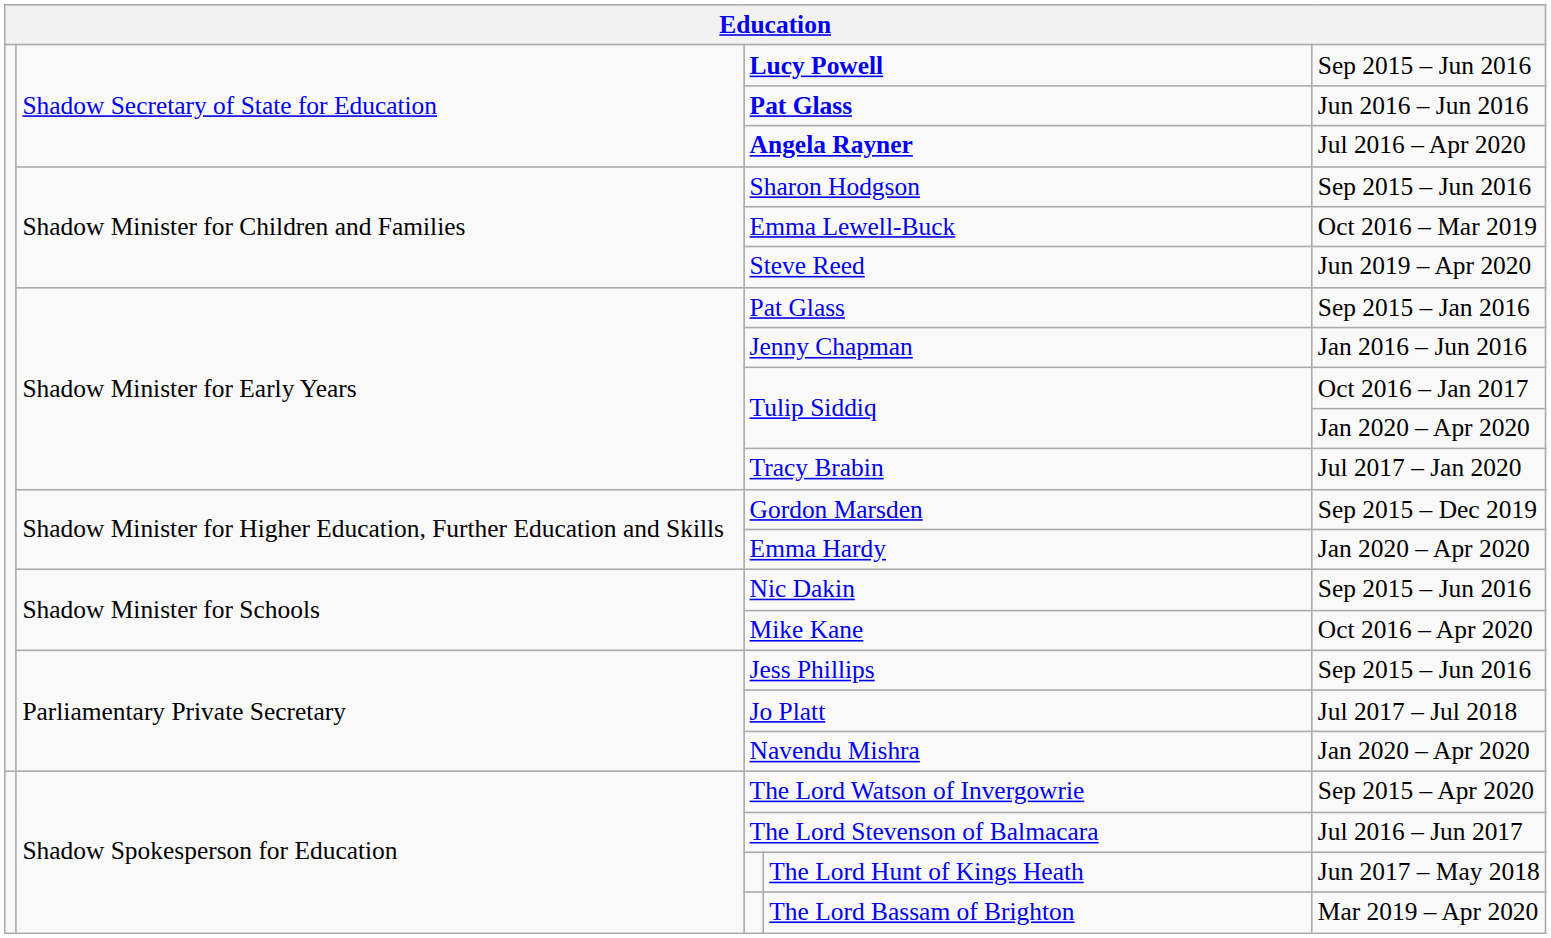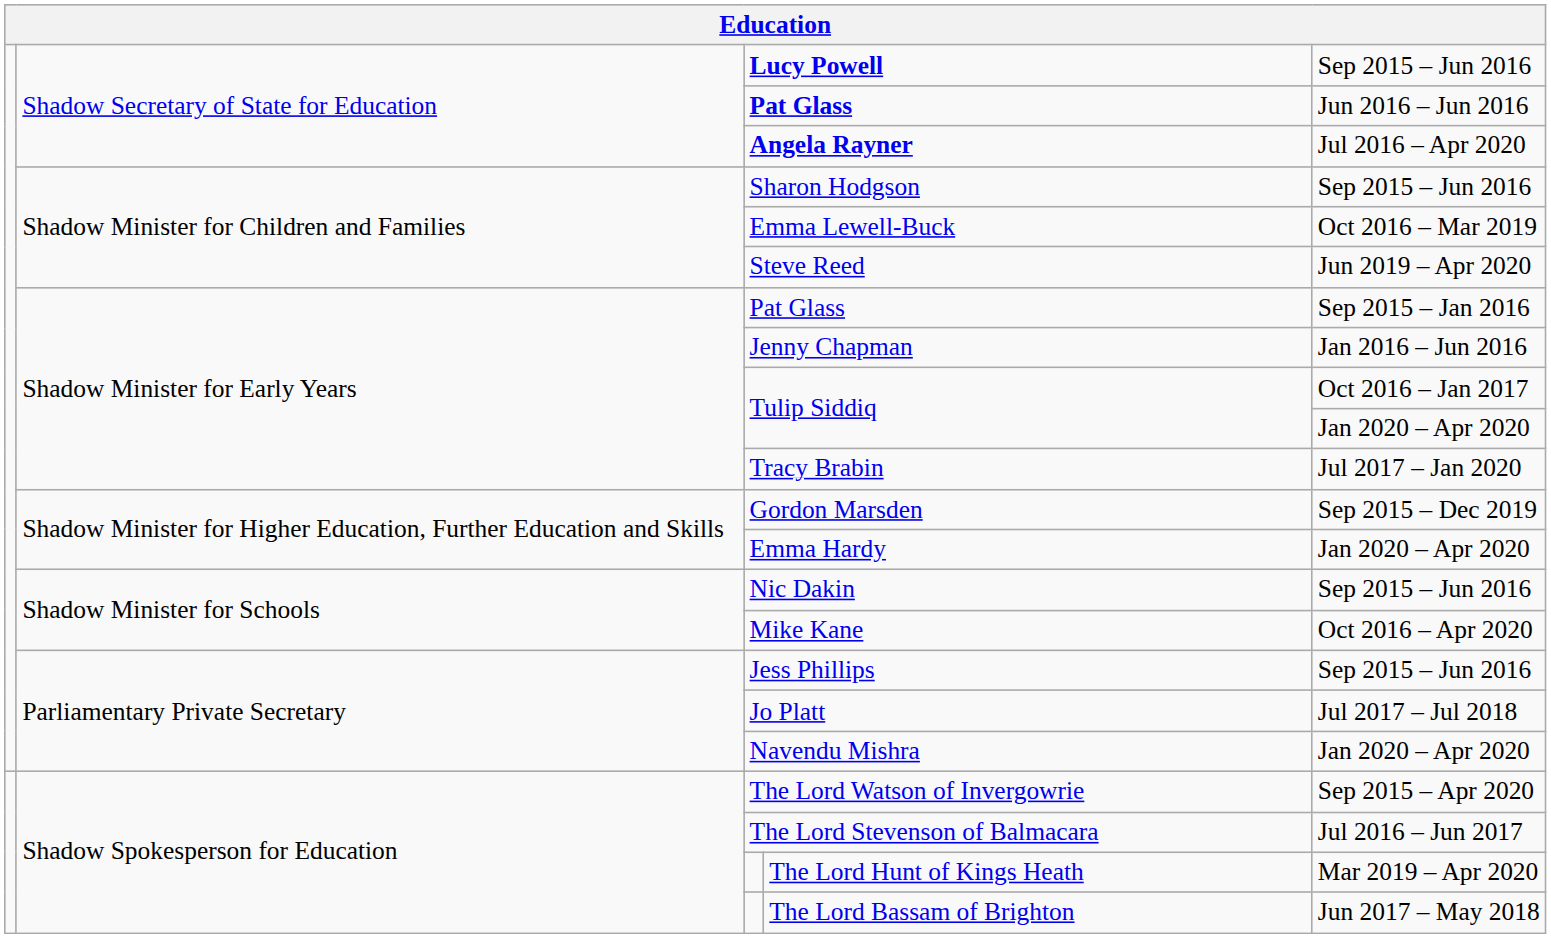(1429, 871) Jun 2017 – May 2018 -> (1428, 871) Mar 2019 – Apr 2020
(1428, 912) Mar 2019 – Apr 2020 -> (1429, 912) Jun 2017 – May 2018
